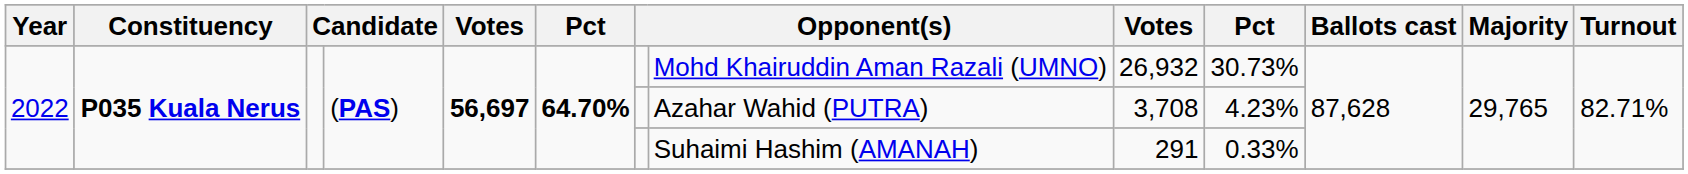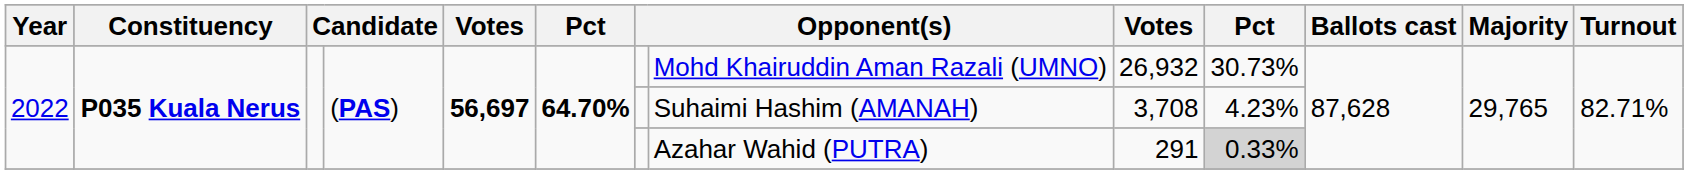(791, 108) Azahar Wahid (PUTRA) -> (816, 108) Suhaimi Hashim (AMANAH)
(816, 149) Suhaimi Hashim (AMANAH) -> (791, 149) Azahar Wahid (PUTRA)
(1262, 149) no background -> (1262, 149) lightgrey background
